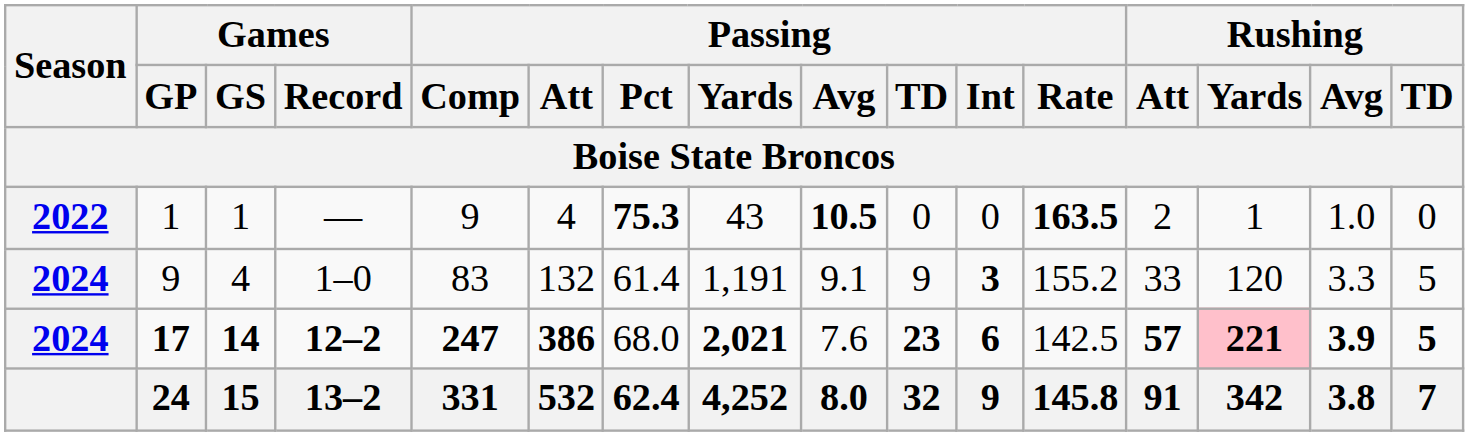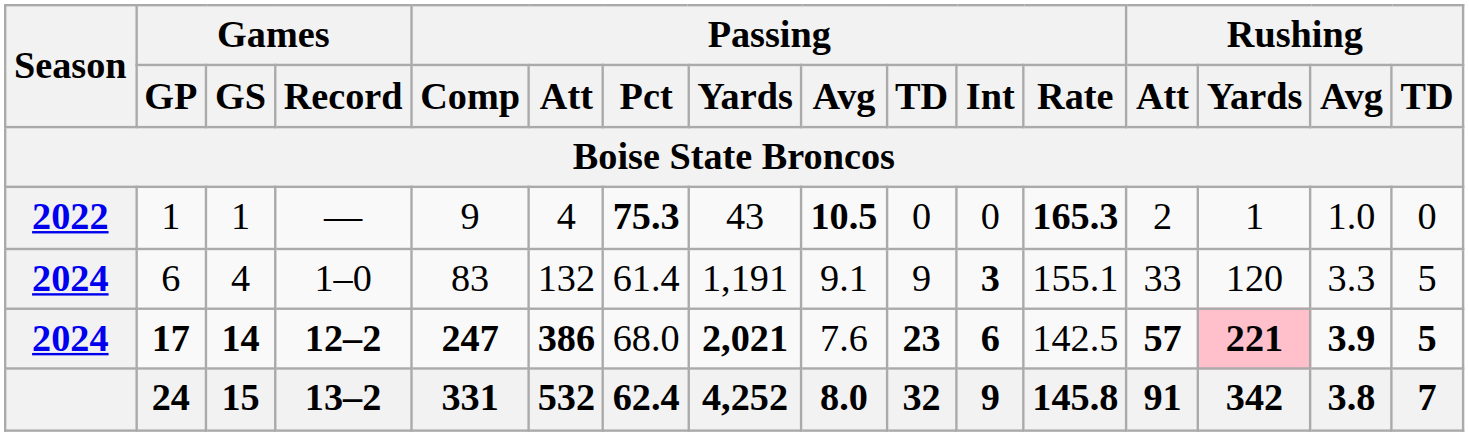(1075, 216) 163.5 -> (1075, 216) 165.3
(171, 277) 9 -> (171, 277) 6
(1075, 277) 155.2 -> (1075, 277) 155.1
